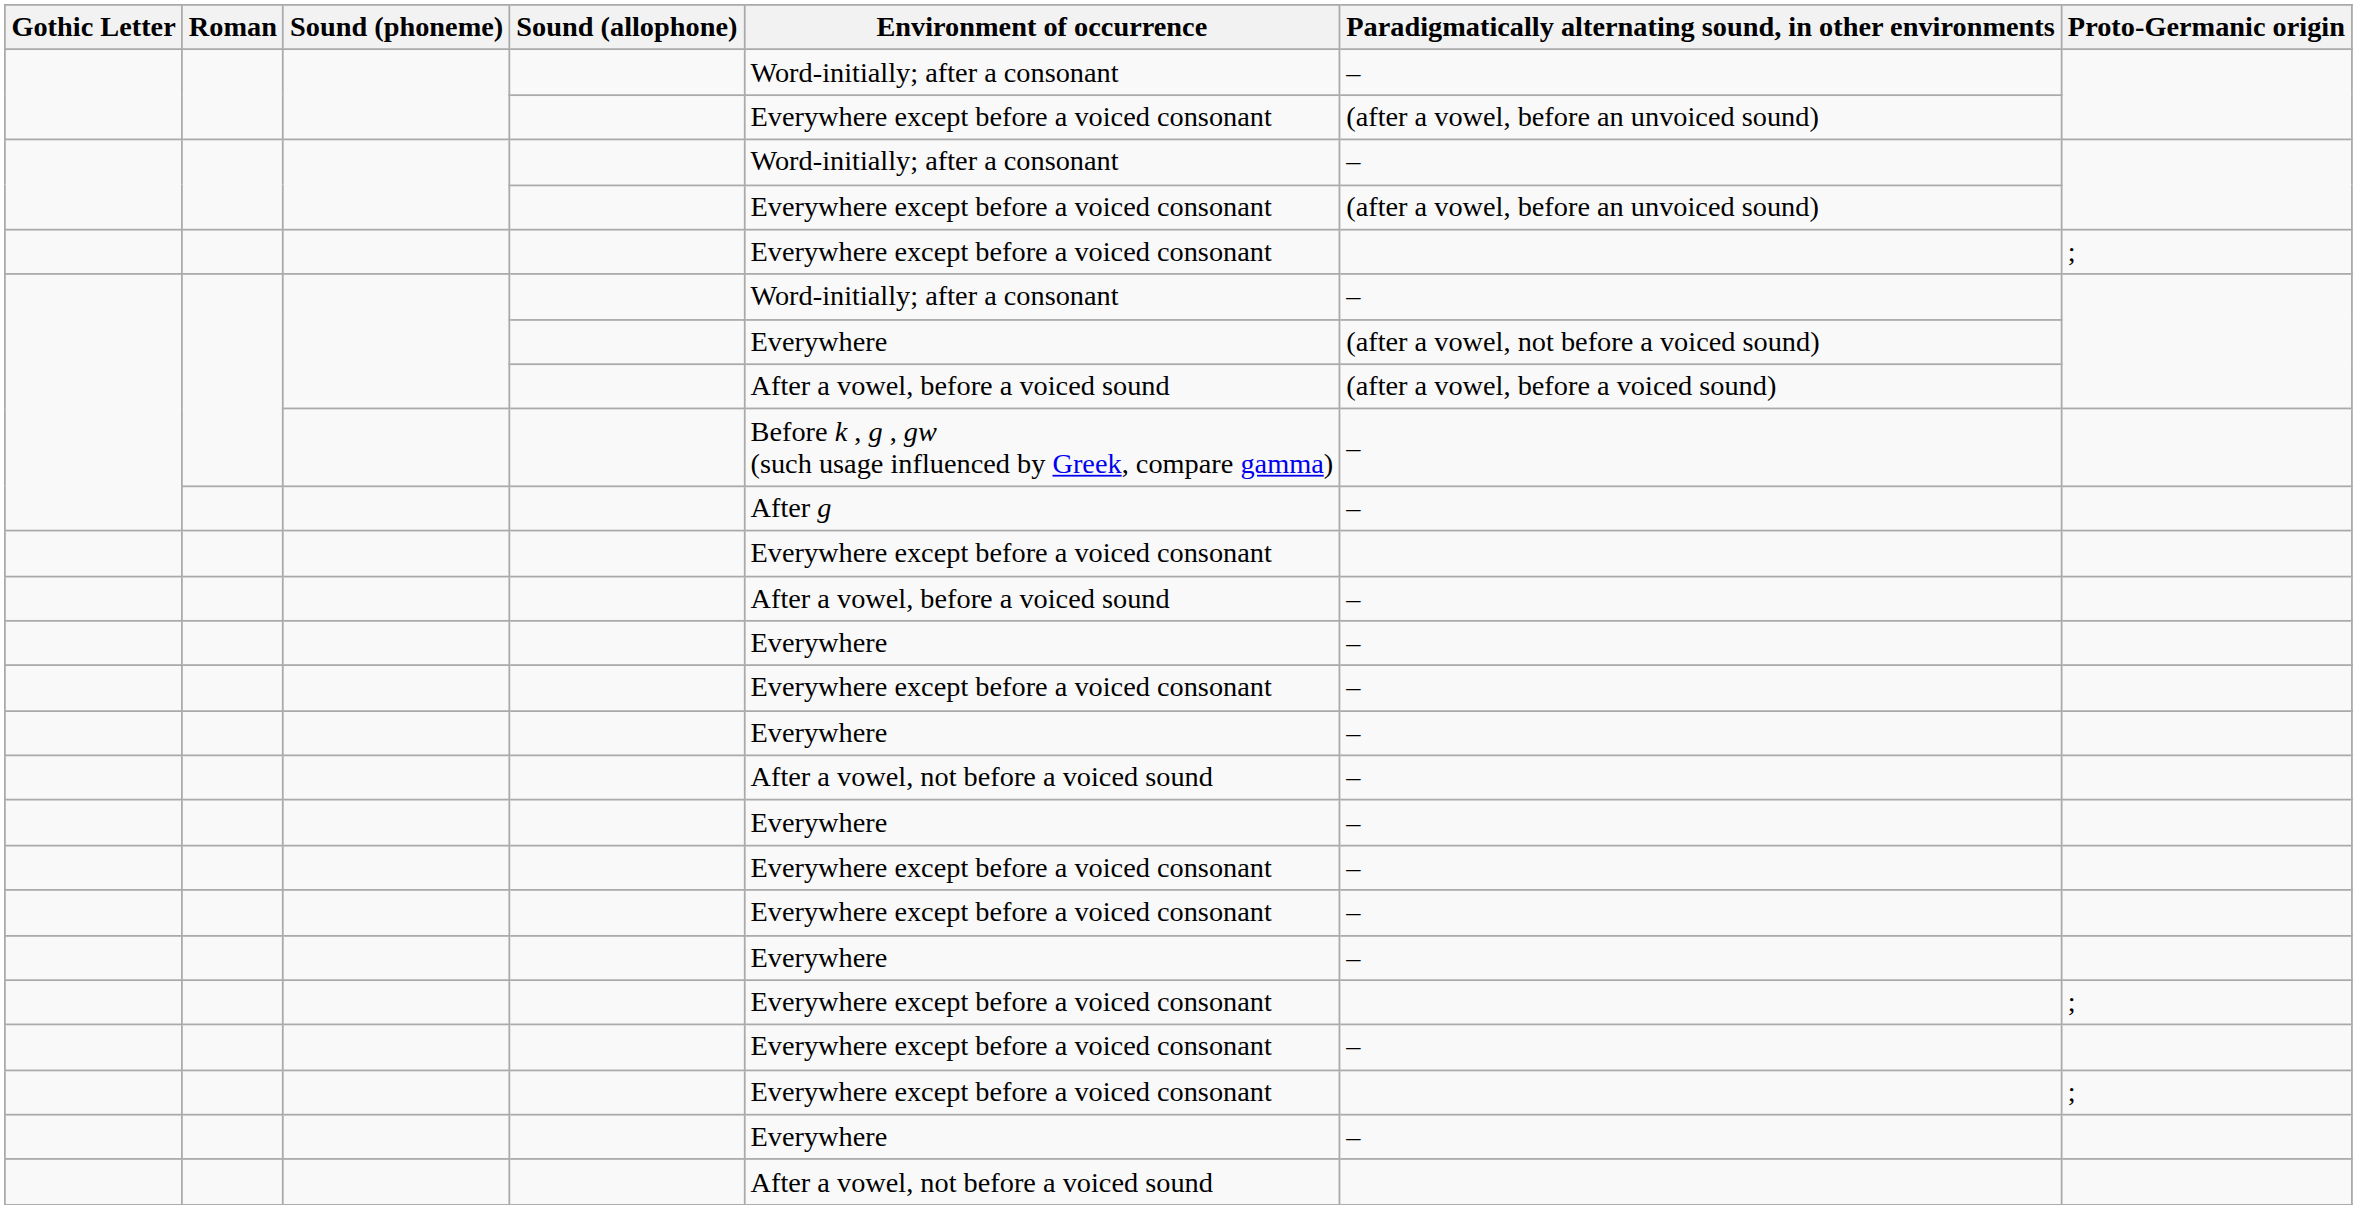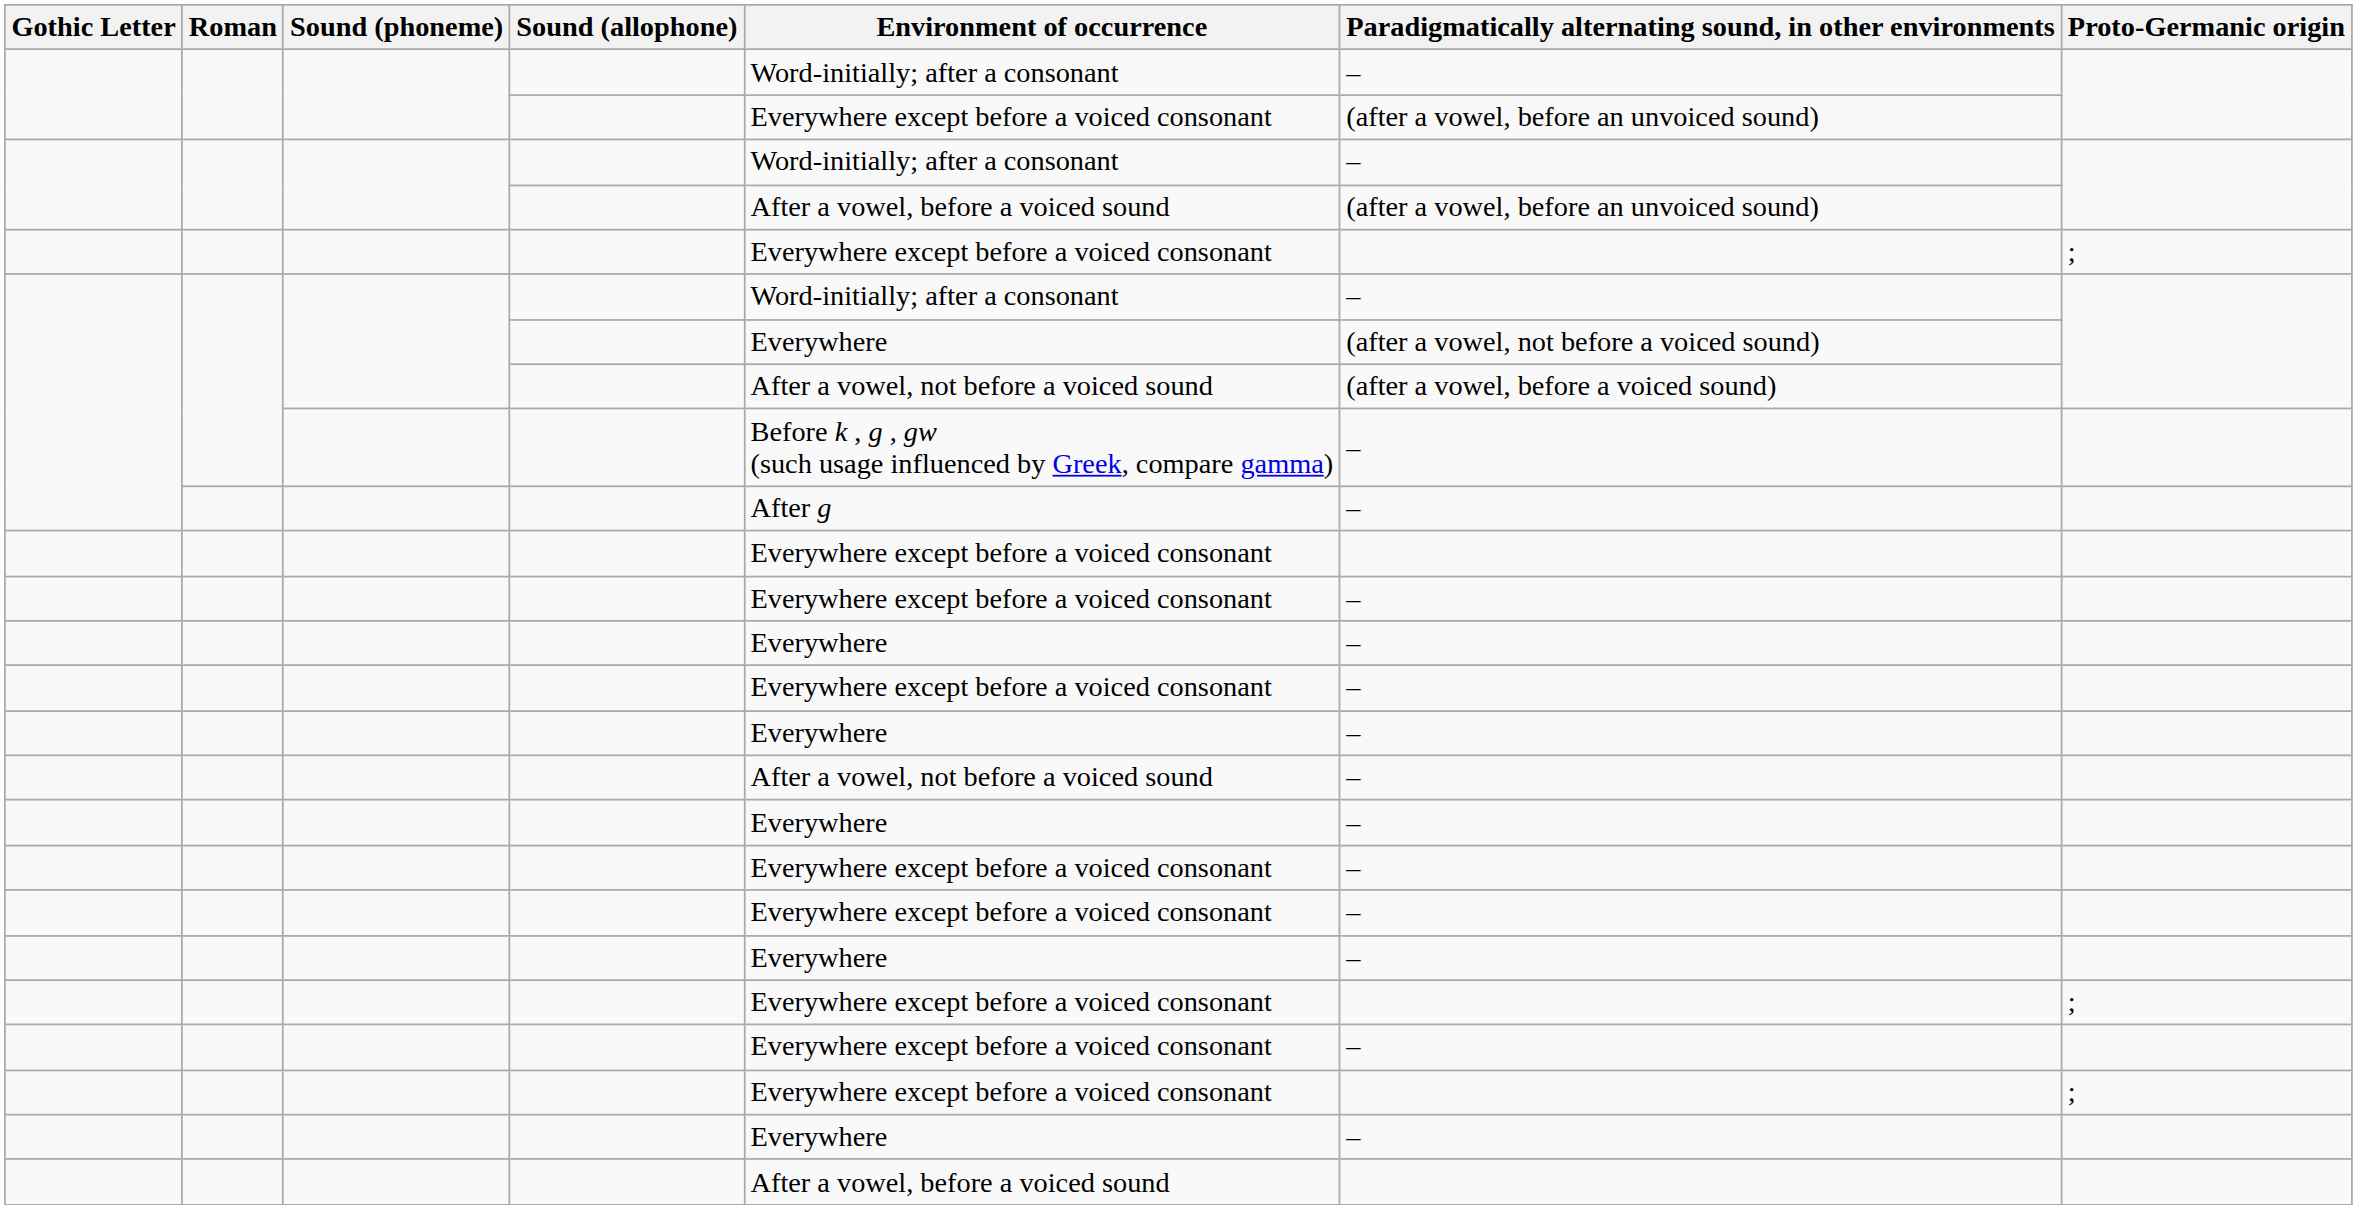(1011, 206) Everywhere except before a voiced consonant -> (960, 206) After a vowel, before a voiced sound
(960, 386) After a vowel, before a voiced sound -> (982, 386) After a vowel, not before a voiced sound
(960, 597) After a vowel, before a voiced sound -> (1011, 597) Everywhere except before a voiced consonant
(982, 1181) After a vowel, not before a voiced sound -> (960, 1181) After a vowel, before a voiced sound
